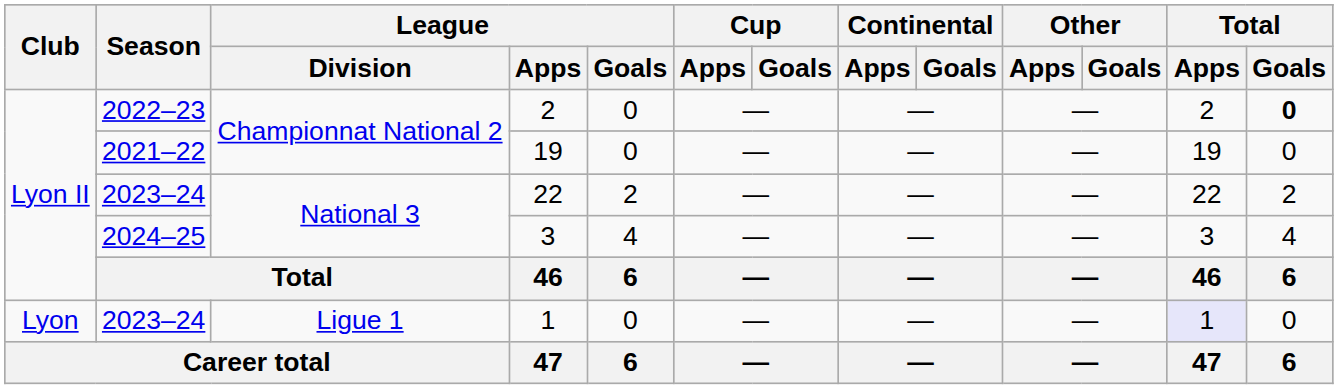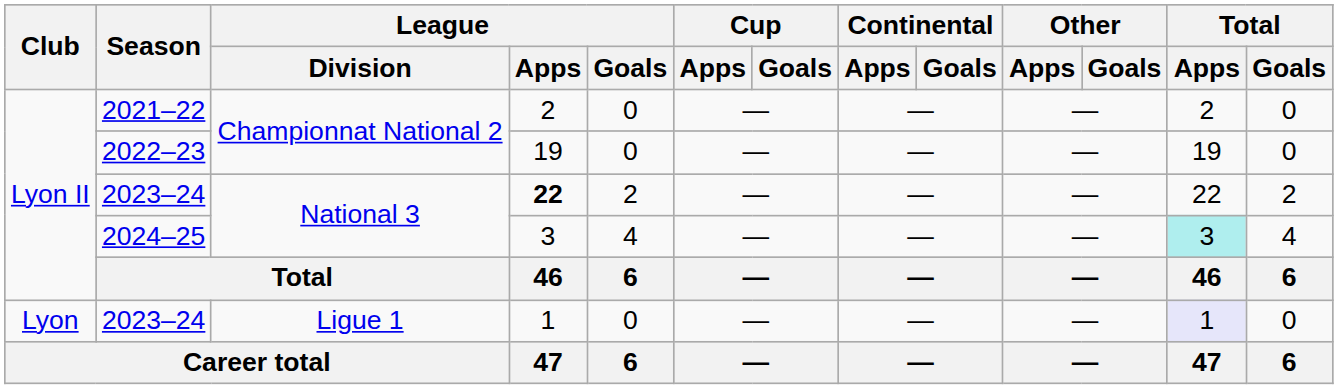(154, 109) 2022–23 -> (154, 109) 2021–22
(1289, 109) bold -> (1289, 109) normal
(154, 151) 2021–22 -> (154, 151) 2022–23
(548, 194) normal -> (548, 194) bold
(1207, 236) no background -> (1207, 236) paleturquoise background
